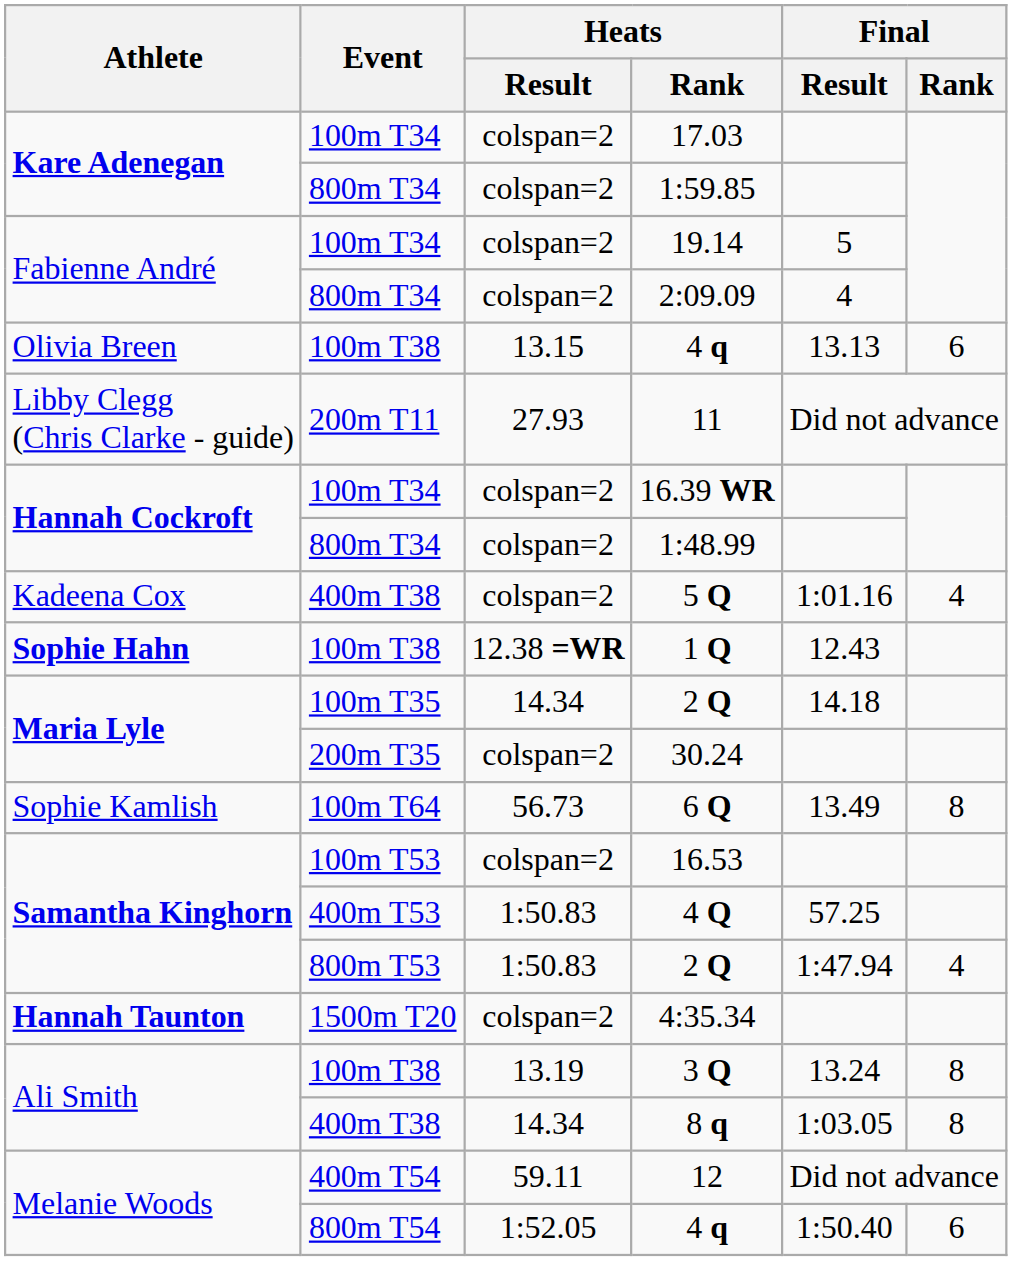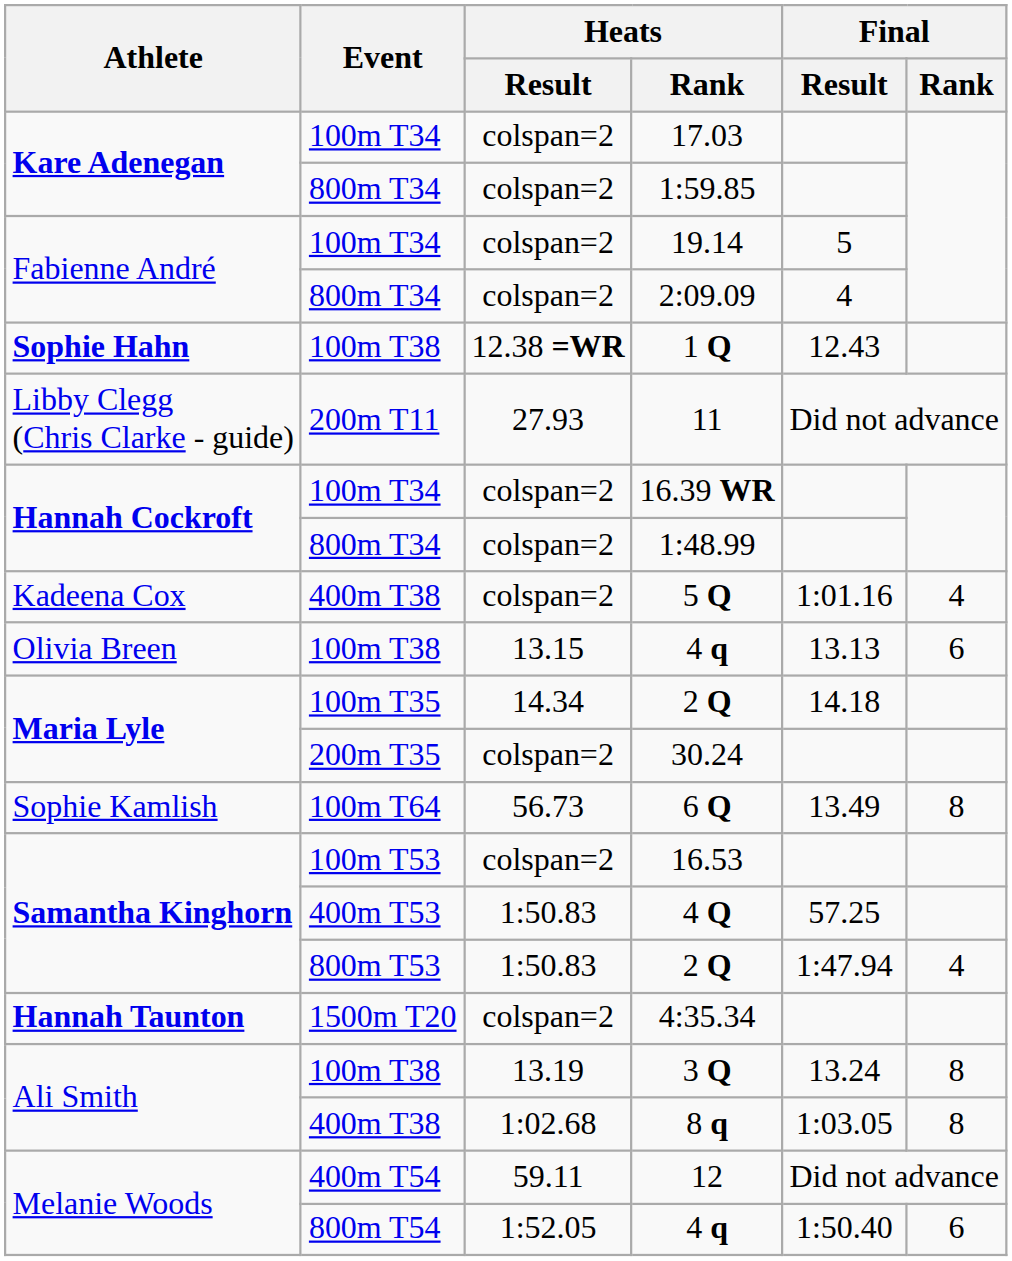rows swapped: (375, 347) <-> (375, 648)
(548, 1123) 14.34 -> (548, 1123) 1:02.68
